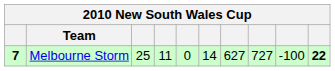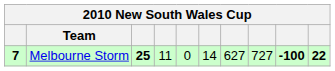(143, 55) normal -> (143, 55) bold
(292, 55) normal -> (292, 55) bold
